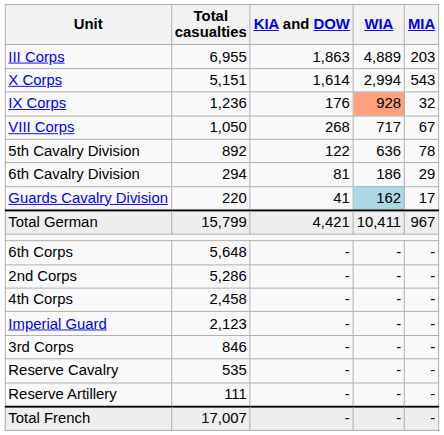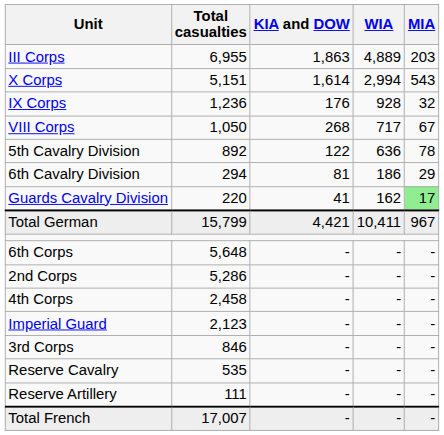(389, 103) lightsalmon background -> (389, 103) no background
(389, 198) lightblue background -> (389, 198) no background
(427, 198) no background -> (427, 198) lightgreen background
